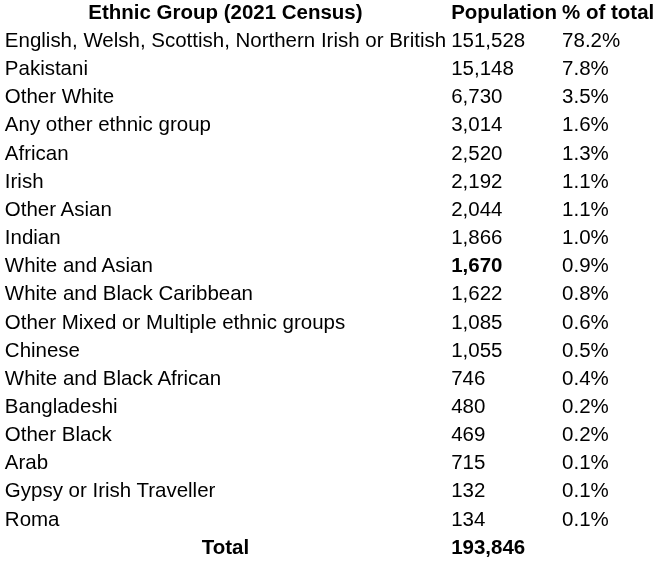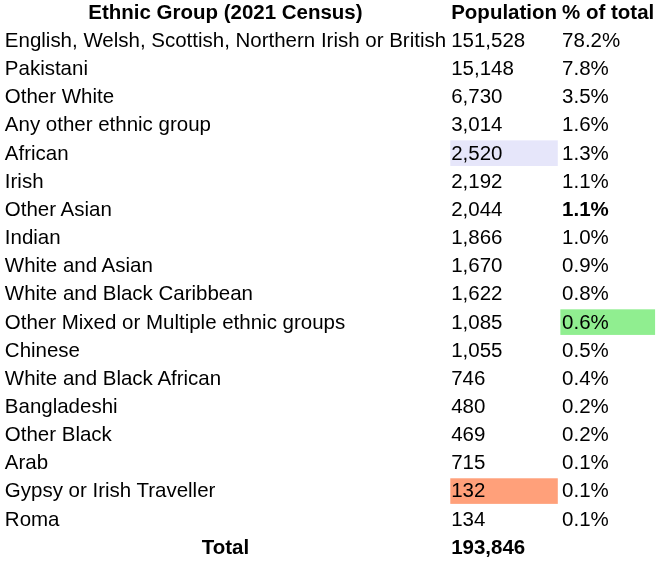(477, 153) no background -> (477, 153) lavender background
(585, 209) normal -> (585, 209) bold
(477, 265) bold -> (477, 265) normal
(585, 321) no background -> (585, 321) lightgreen background
(468, 490) no background -> (468, 490) lightsalmon background
